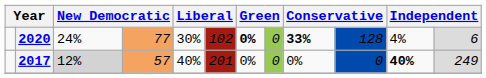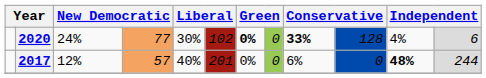(69, 62) lightgrey background -> (69, 62) no background
(294, 62) 0% -> (294, 62) 6%
(402, 62) 40% -> (402, 62) 48%
(466, 62) 249 -> (466, 62) 244
